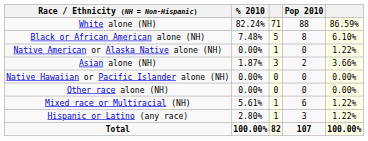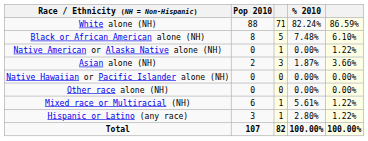columns swapped: (304, 11) <-> (250, 11)
